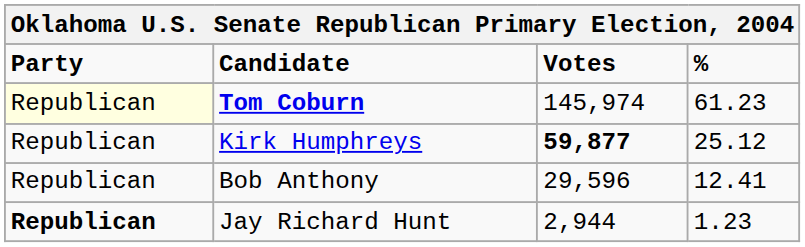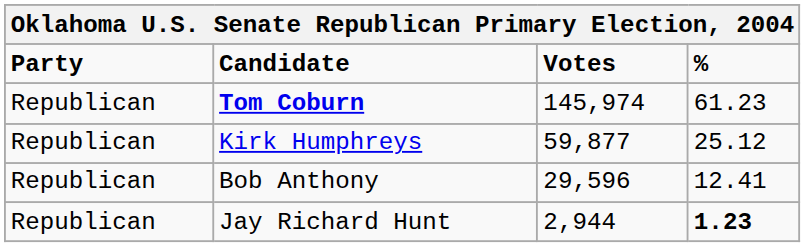(83, 103) lightyellow background -> (83, 103) no background
(587, 143) bold -> (587, 143) normal
(83, 222) bold -> (83, 222) normal
(723, 222) normal -> (723, 222) bold
